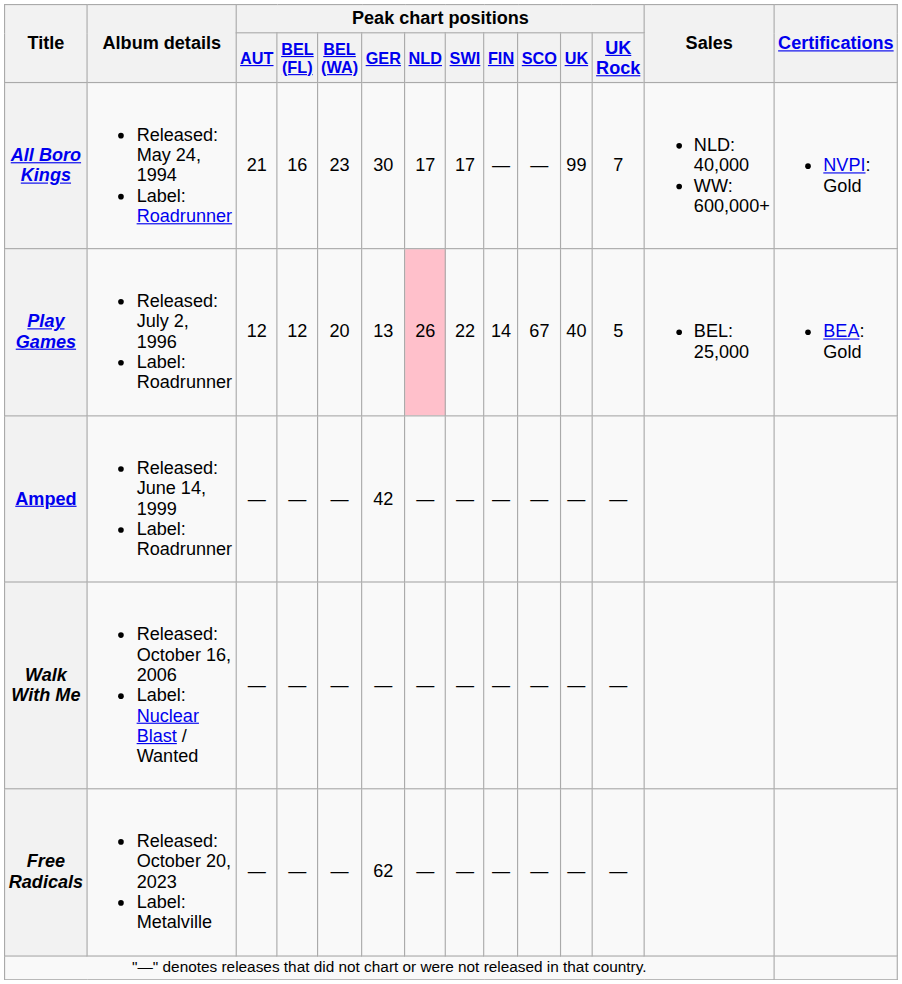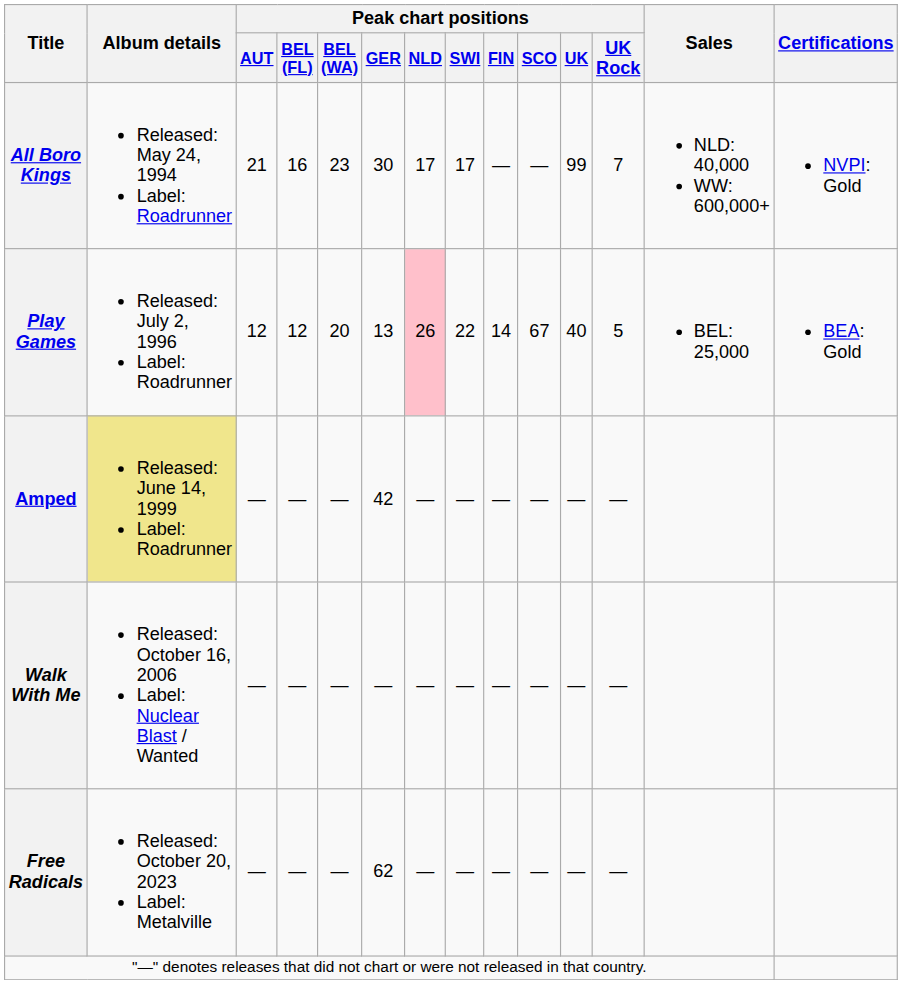(162, 509) no background -> (162, 509) khaki background
